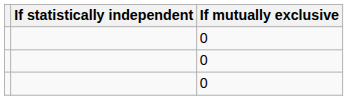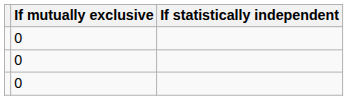columns swapped: (104, 15) <-> (269, 15)
